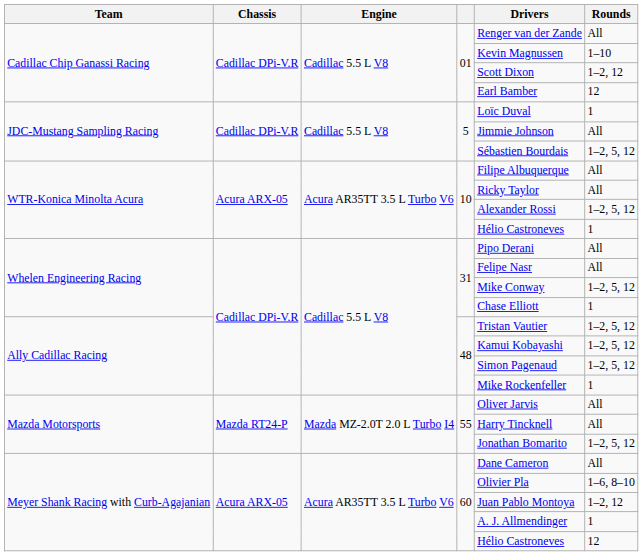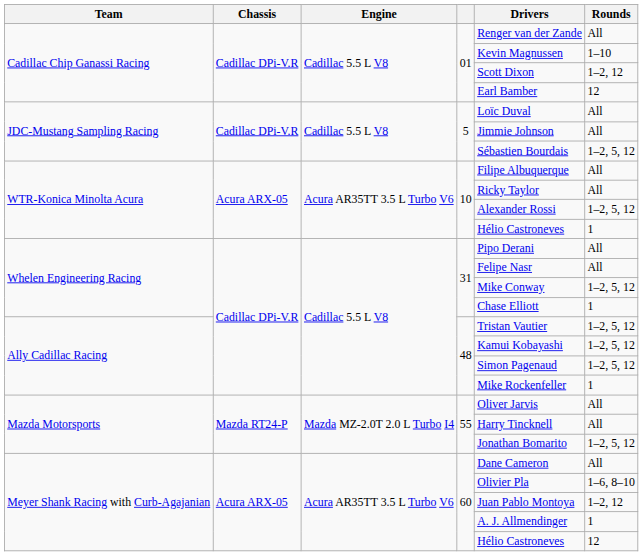(590, 111) 1 -> (595, 111) All
